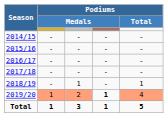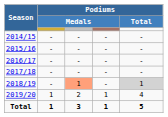(79, 84) no background -> (79, 84) lightsalmon background
(141, 84) no background -> (141, 84) lightgrey background
(51, 95) lightsalmon background -> (51, 95) no background
(79, 95) lightsalmon background -> (79, 95) no background
(106, 95) bold -> (106, 95) normal
(141, 95) lightsalmon background -> (141, 95) no background
